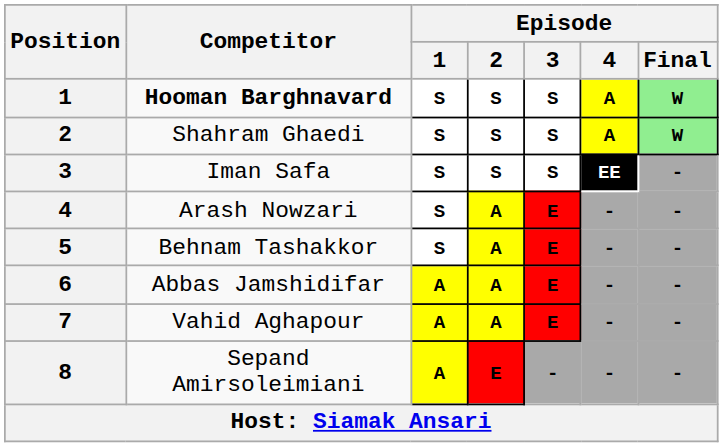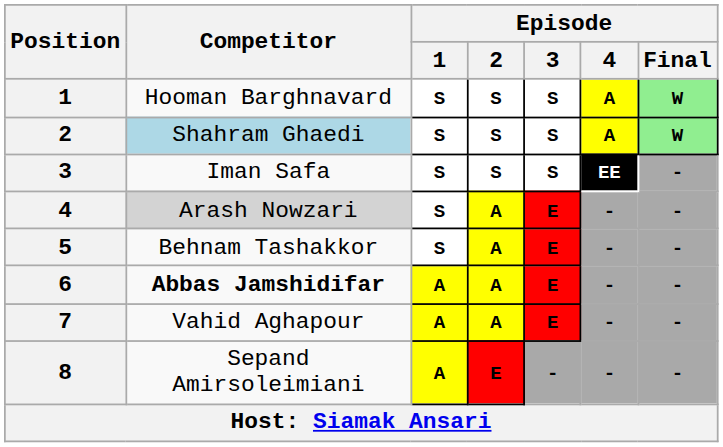(268, 98) bold -> (268, 98) normal
(268, 135) no background -> (268, 135) lightblue background
(268, 210) no background -> (268, 210) lightgrey background
(268, 285) normal -> (268, 285) bold
